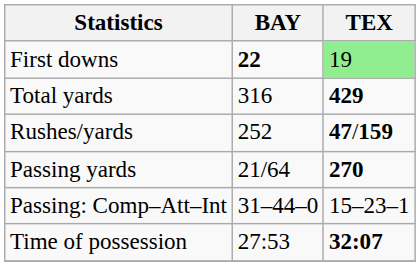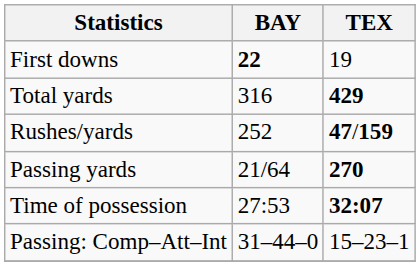(340, 59) lightgreen background -> (340, 59) no background
rows swapped: (119, 205) <-> (99, 242)
